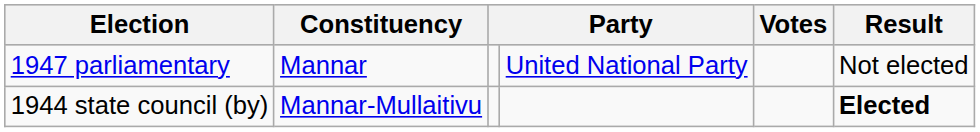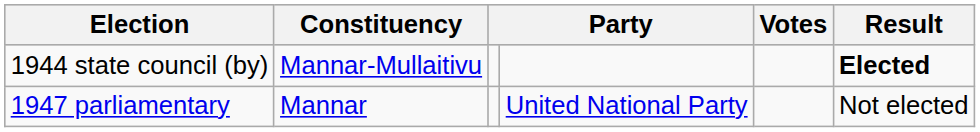rows swapped: (139, 106) <-> (120, 65)
